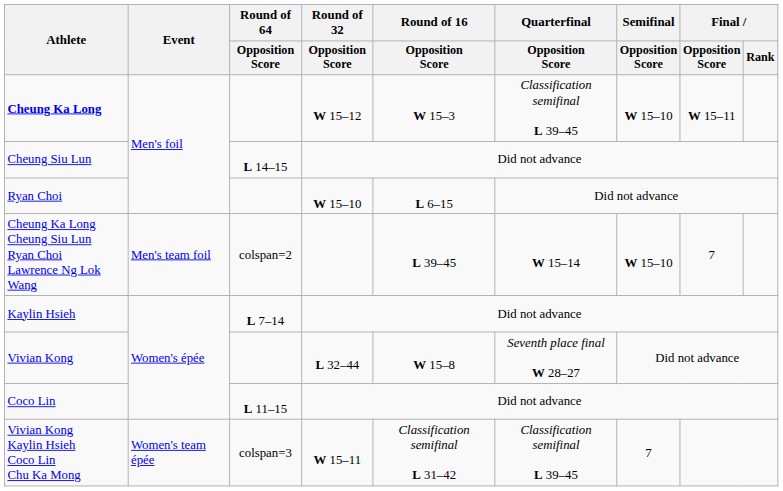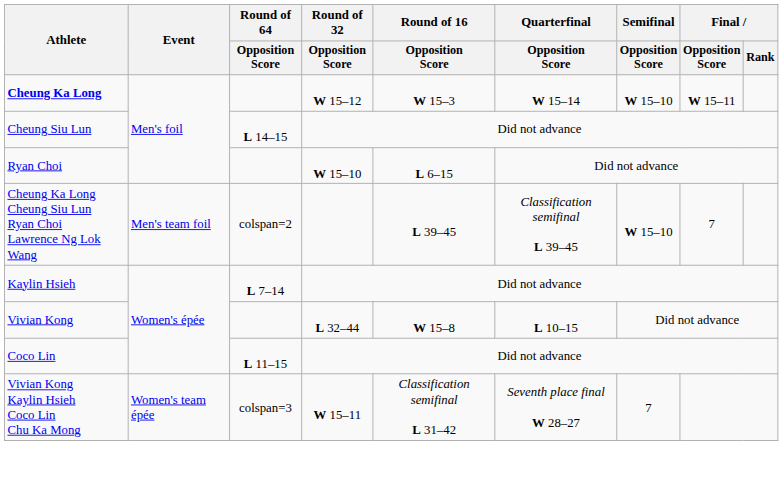(556, 108) Classification semifinal L 39–45 -> (556, 101) W 15–14
(556, 262) W 15–14 -> (556, 225) Classification semifinal L 39–45
(556, 358) Seventh place final W 28–27 -> (556, 327) L 10–15
(556, 453) Classification semifinal L 39–45 -> (556, 407) Seventh place final W 28–27
